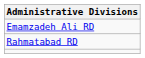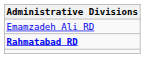(42, 41) normal -> (42, 41) bold
